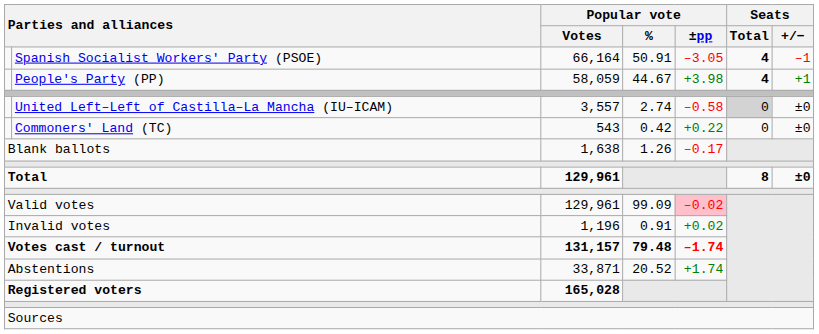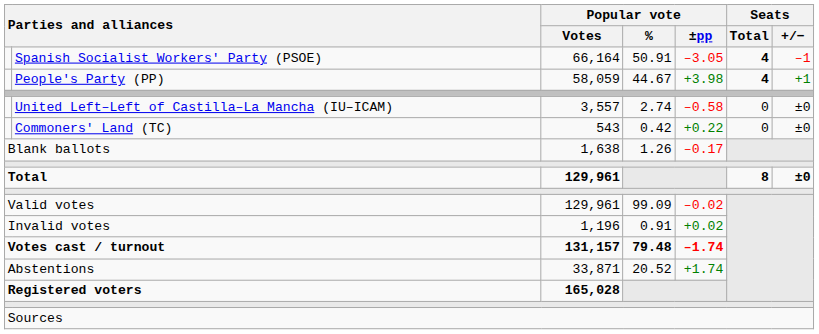(765, 107) lightgrey background -> (765, 107) no background
(704, 205) pink background -> (704, 205) no background
